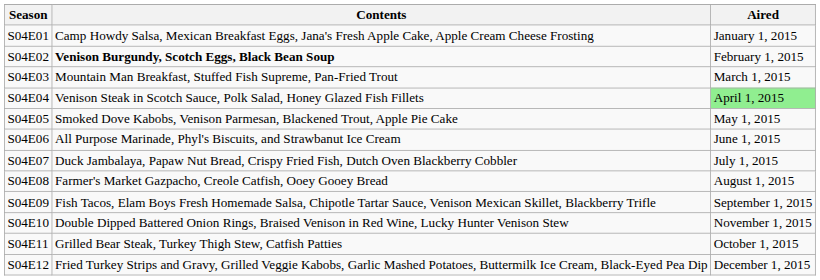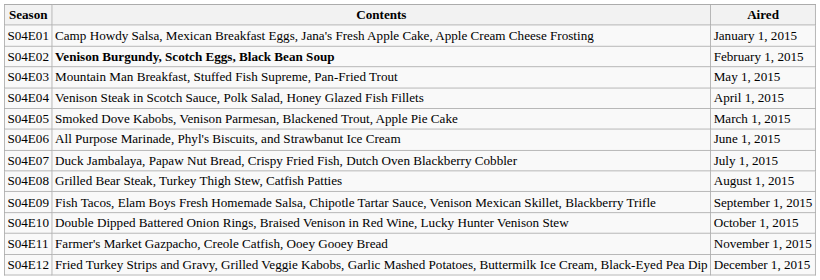(752, 77) March 1, 2015 -> (747, 77) May 1, 2015
(749, 98) lightgreen background -> (749, 98) no background
(747, 118) May 1, 2015 -> (752, 118) March 1, 2015
(221, 181) Farmer's Market Gazpacho, Creole Catfish, Ooey Gooey Bread -> (199, 181) Grilled Bear Steak, Turkey Thigh Stew, Catfish Patties
(763, 222) November 1, 2015 -> (756, 222) October 1, 2015
(199, 243) Grilled Bear Steak, Turkey Thigh Stew, Catfish Patties -> (221, 243) Farmer's Market Gazpacho, Creole Catfish, Ooey Gooey Bread
(756, 243) October 1, 2015 -> (763, 243) November 1, 2015
